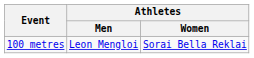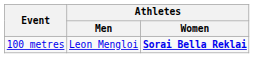(195, 44) normal -> (195, 44) bold
